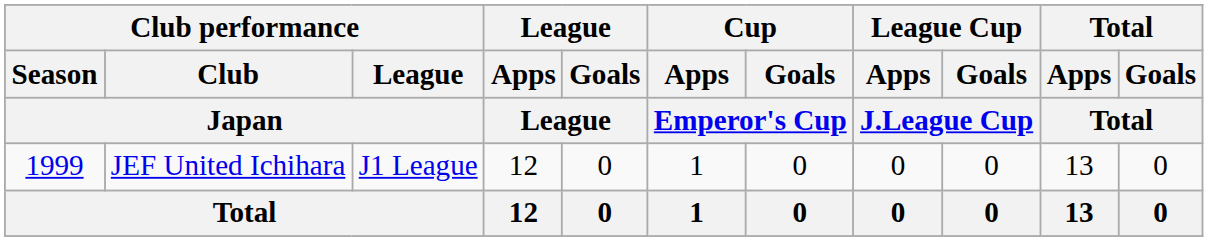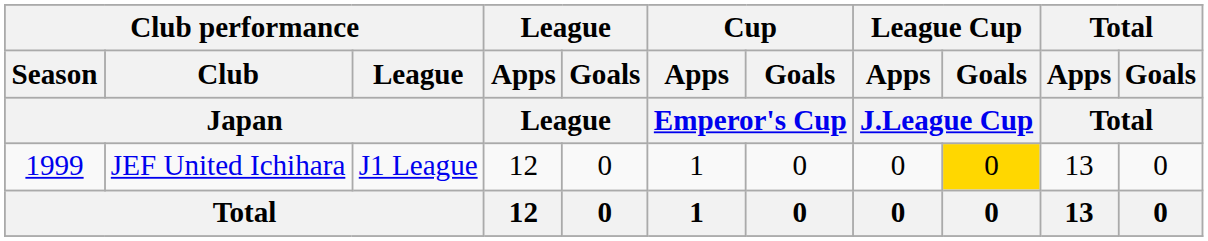(991, 166) no background -> (991, 166) gold background
